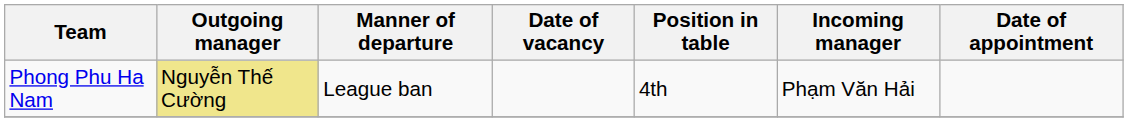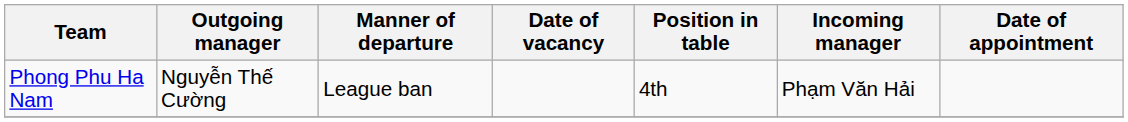(217, 88) khaki background -> (217, 88) no background
